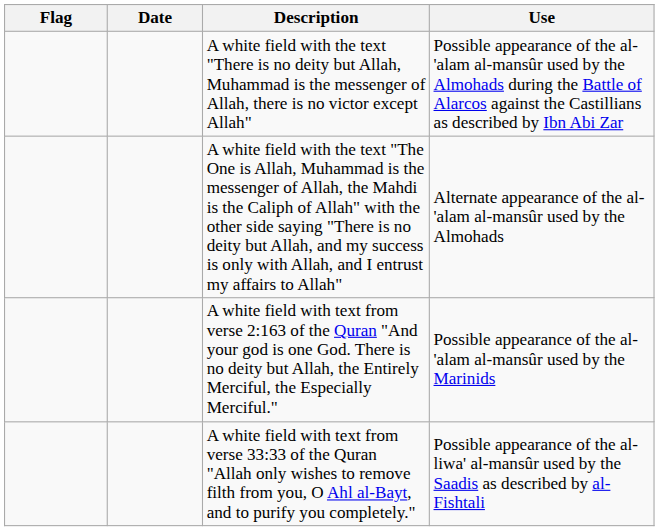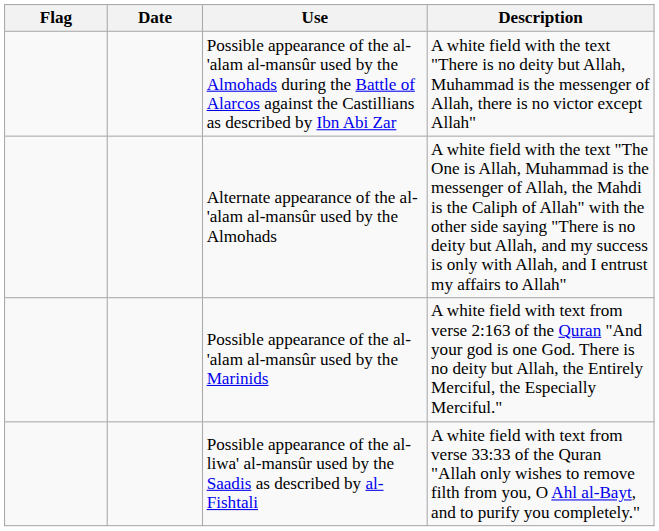columns swapped: (542, 18) <-> (316, 18)
